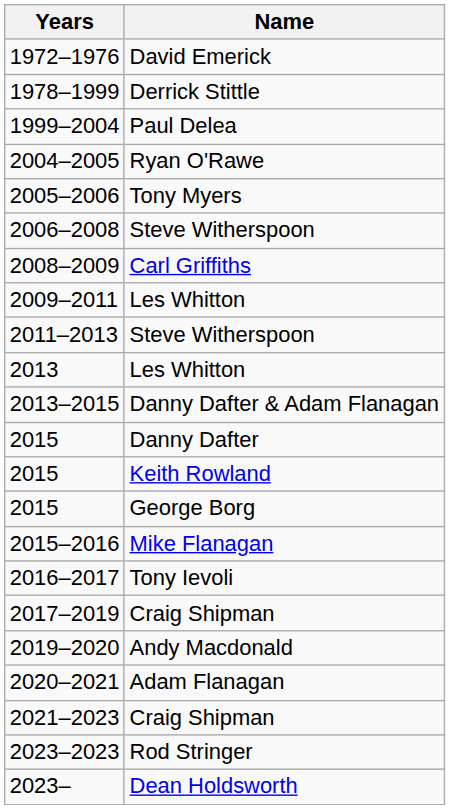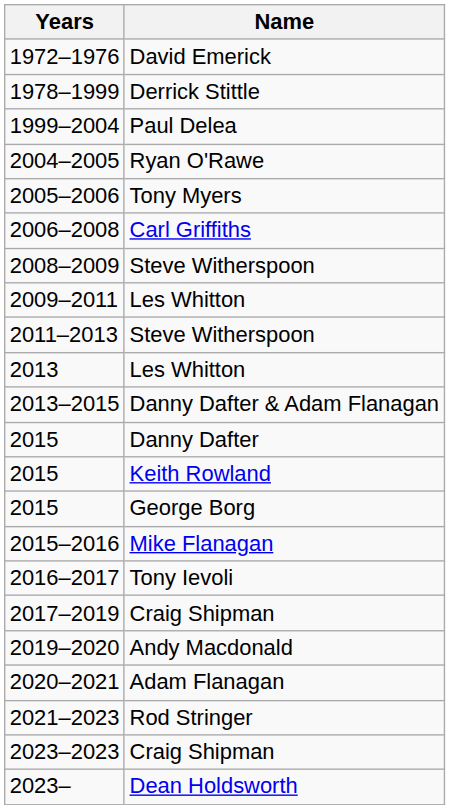(222, 230) Steve Witherspoon -> (190, 230) Carl Griffiths
(190, 265) Carl Griffiths -> (222, 265) Steve Witherspoon
(202, 717) Craig Shipman -> (191, 717) Rod Stringer
(191, 751) Rod Stringer -> (202, 751) Craig Shipman
